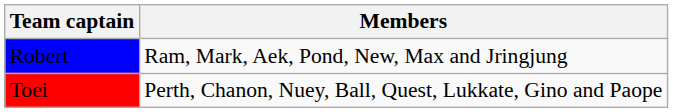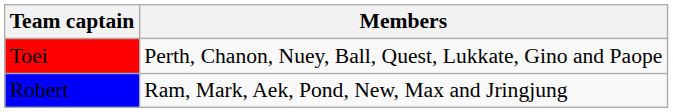rows swapped: (29, 90) <-> (39, 55)
